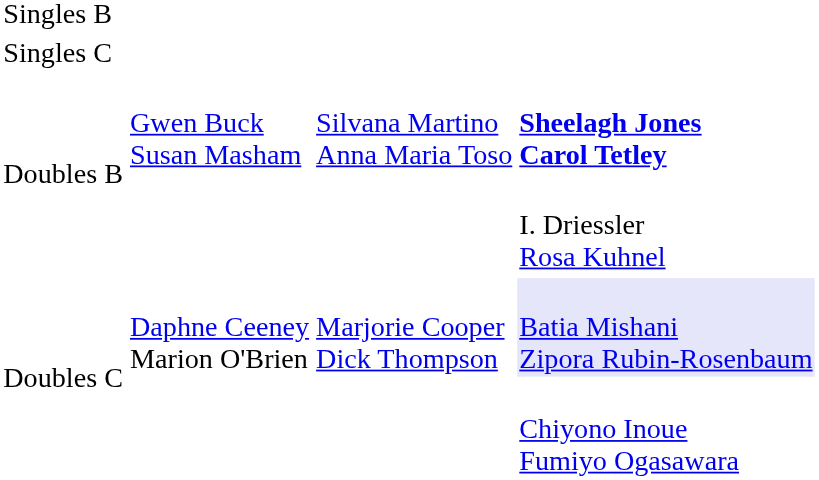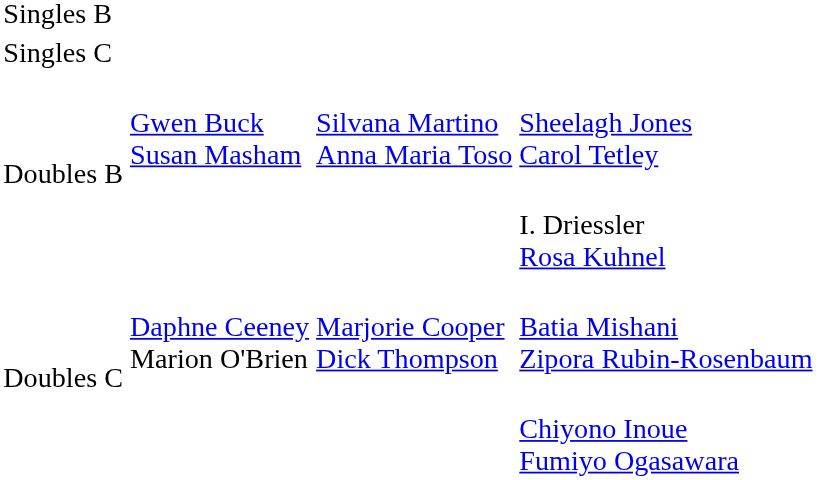(610, 138) bold -> (606, 138) normal
(666, 342) lavender background -> (666, 342) no background
